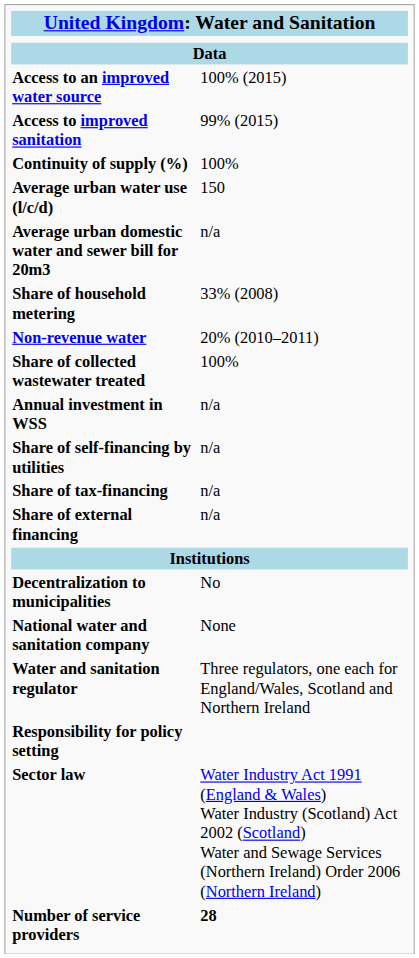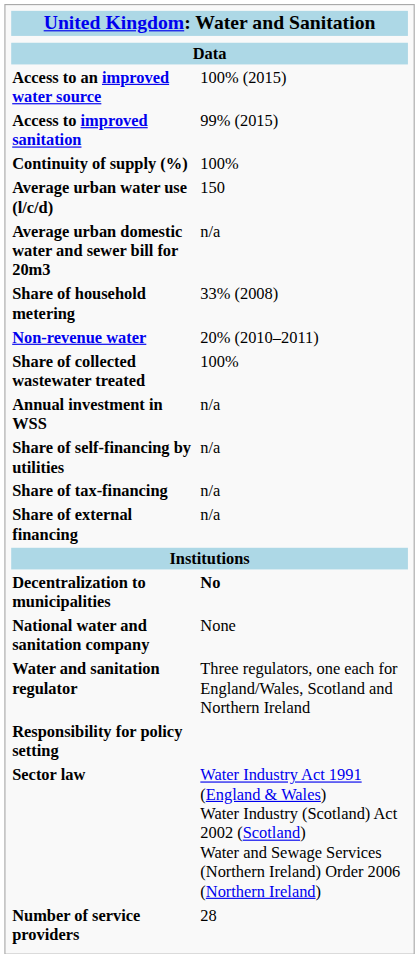(210, 582) normal -> (210, 582) bold
(209, 915) bold -> (209, 915) normal
